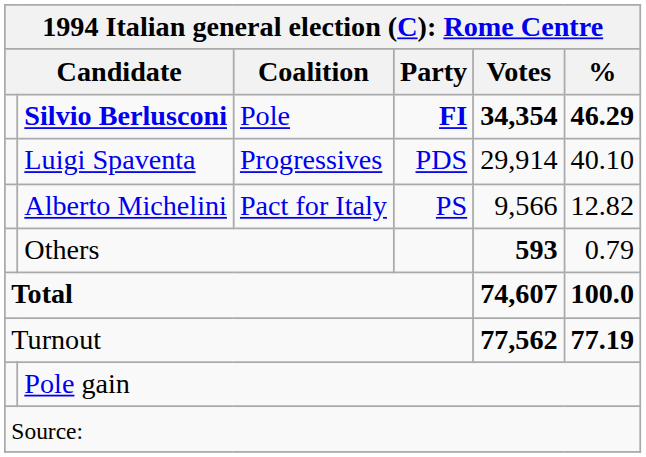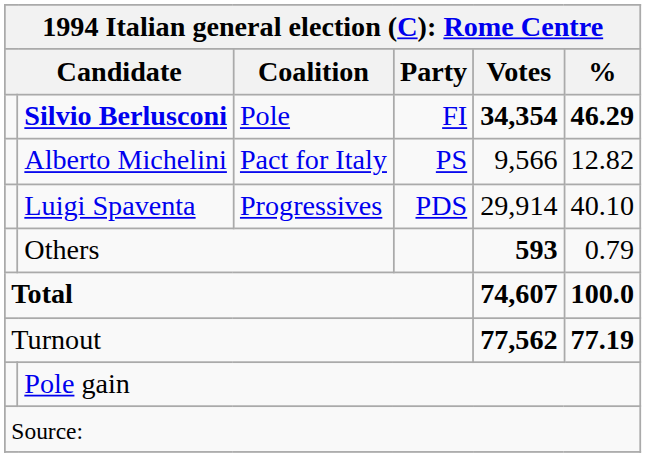(453, 116) bold -> (455, 116) normal
rows swapped: (110, 160) <-> (126, 205)
